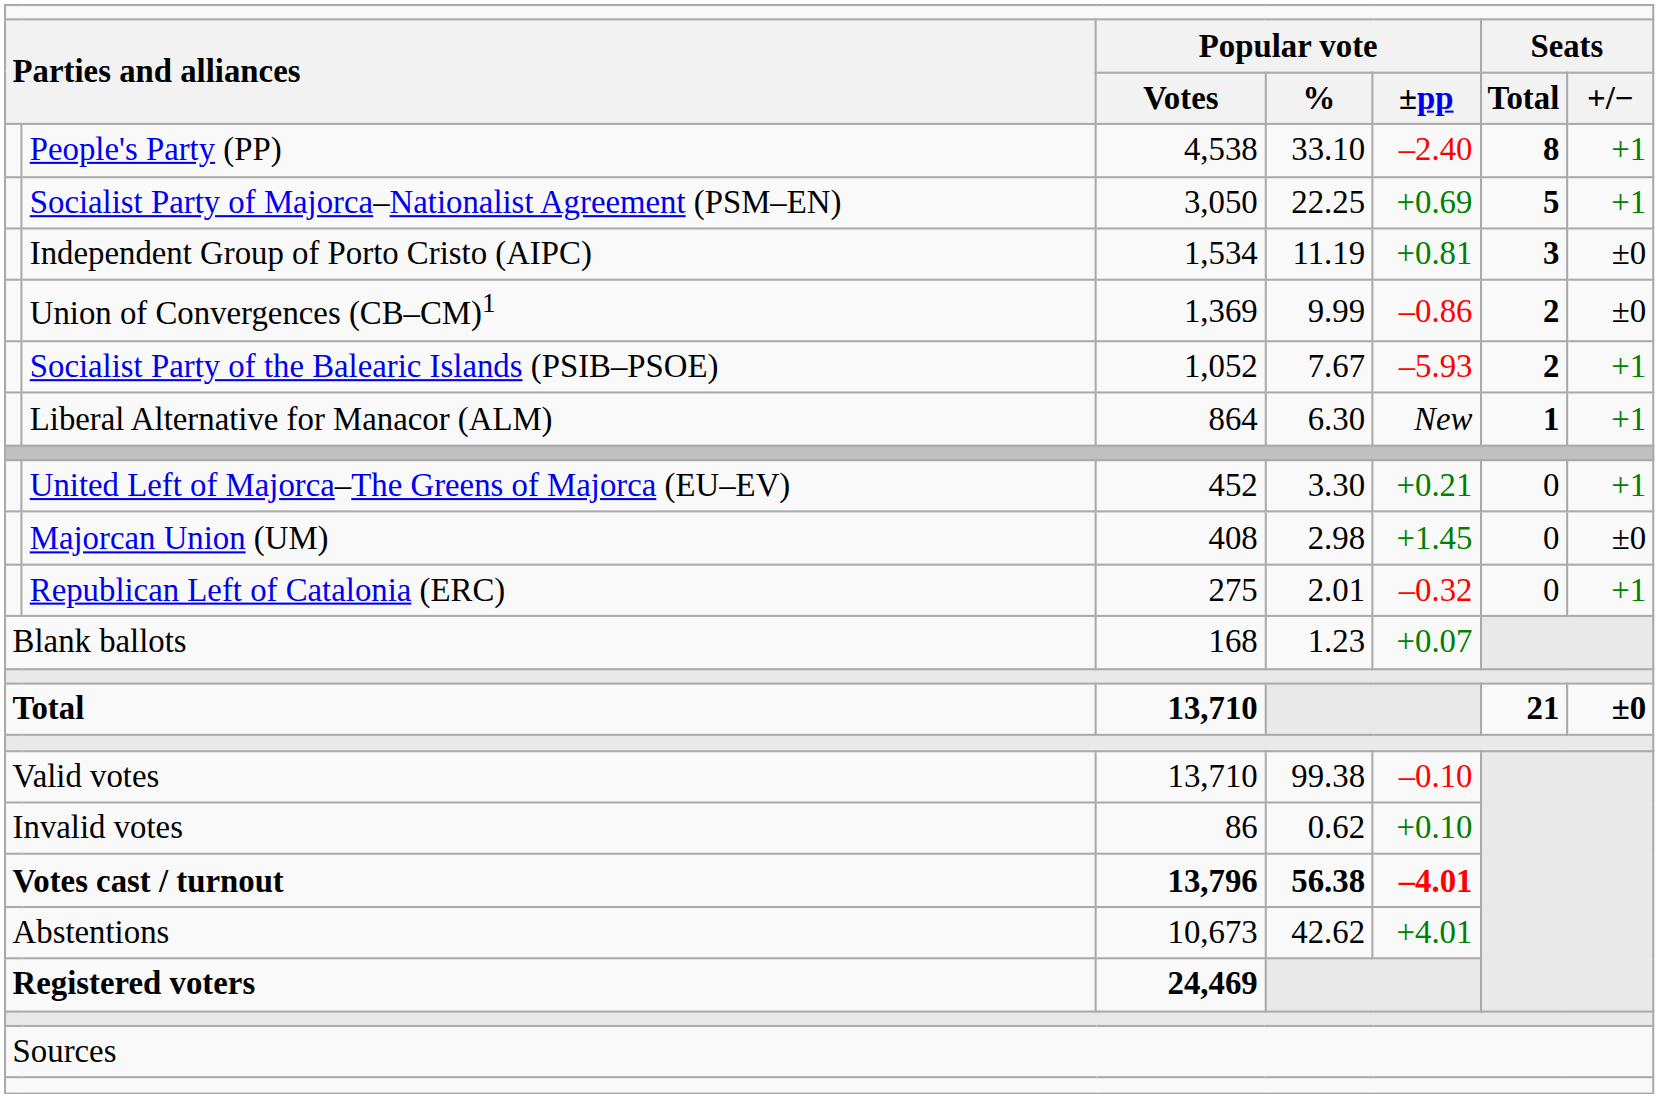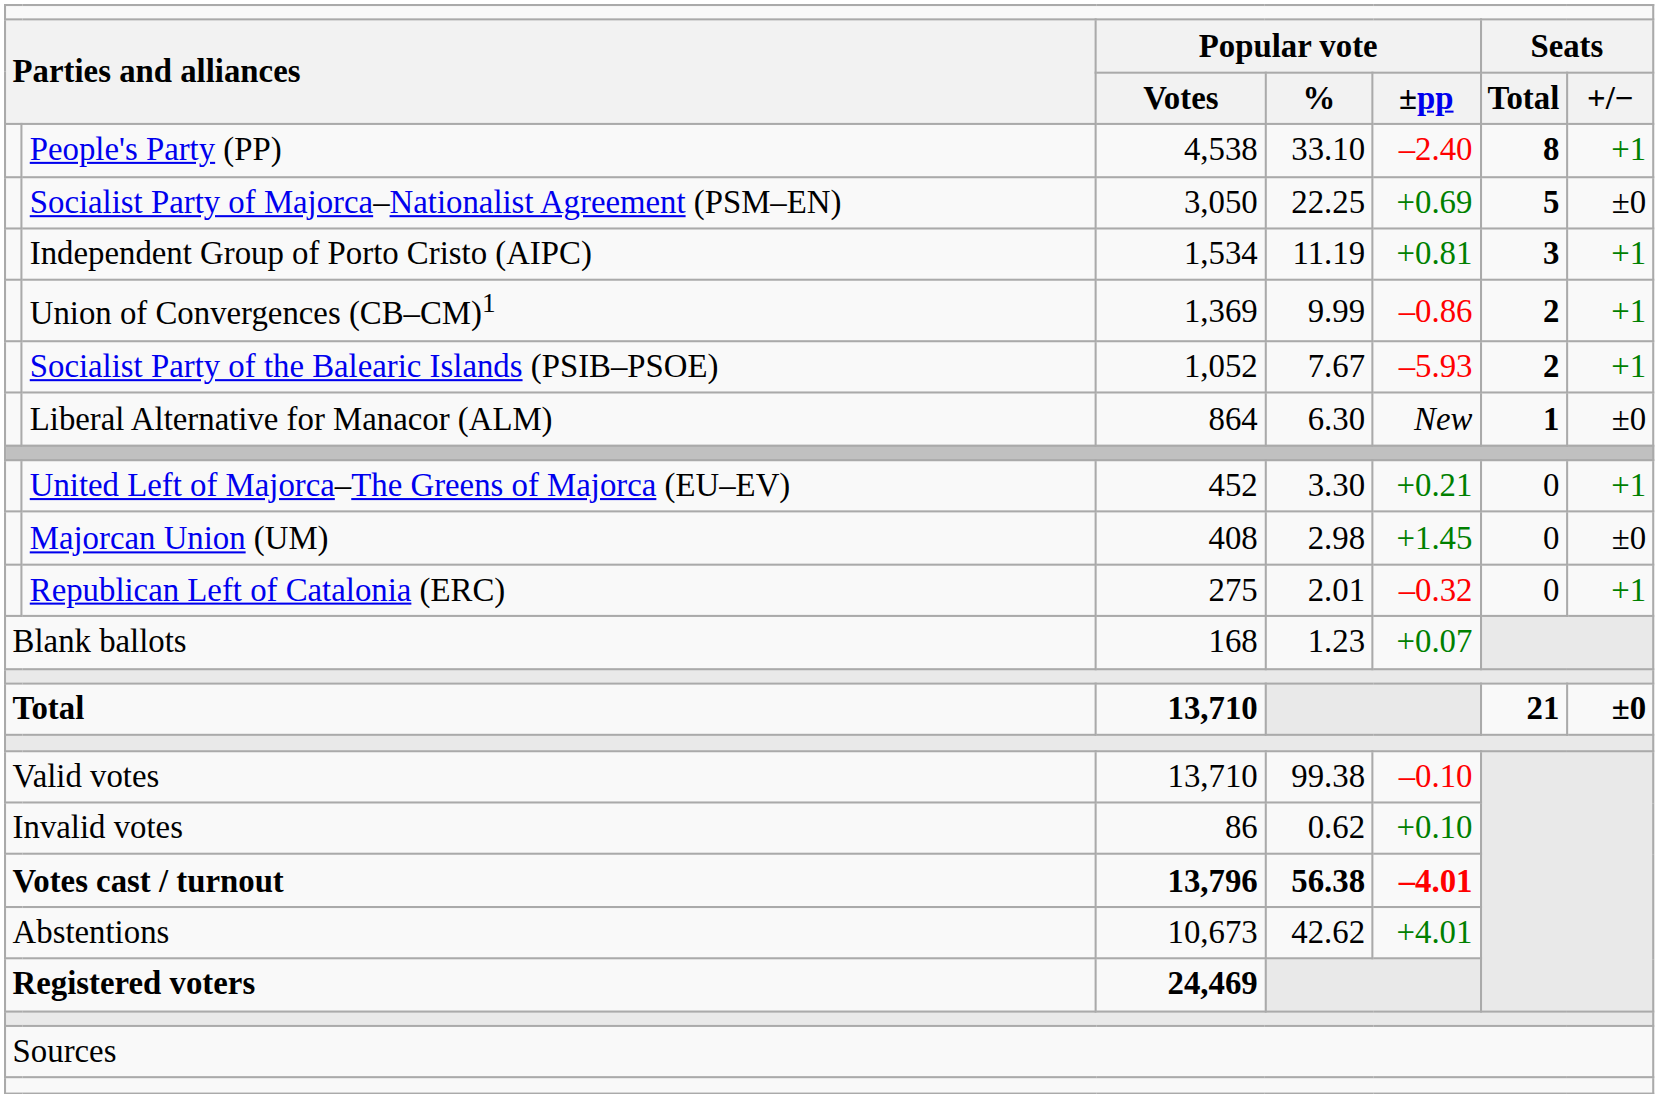(1629, 201) +1 -> (1629, 201) ±0
(1629, 253) ±0 -> (1629, 253) +1
(1629, 310) ±0 -> (1629, 310) +1
(1629, 418) +1 -> (1629, 418) ±0
